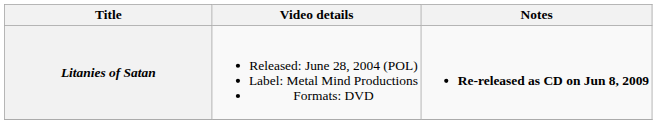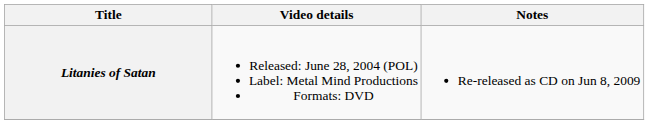(537, 80) bold -> (532, 80) normal
